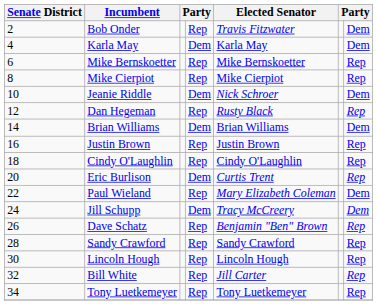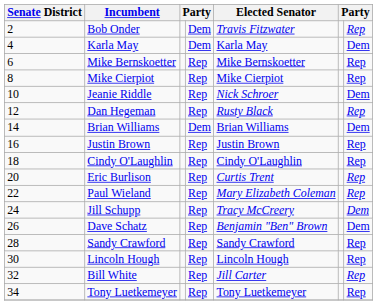(198, 29) Rep -> (200, 29) Dem
(358, 29) Dem -> (356, 29) Rep
(200, 95) Dem -> (198, 95) Rep
(200, 177) Dem -> (198, 177) Rep
(358, 193) Dem -> (356, 193) Rep
(200, 210) Dem -> (198, 210) Rep
(356, 226) Rep -> (358, 226) Dem
